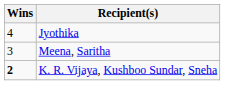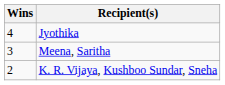(10, 70) bold -> (10, 70) normal
